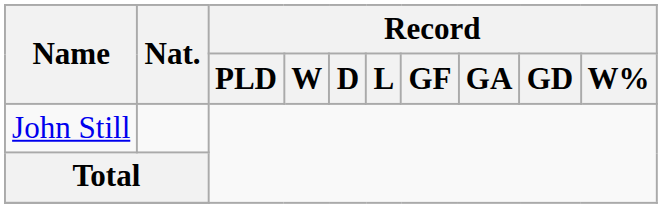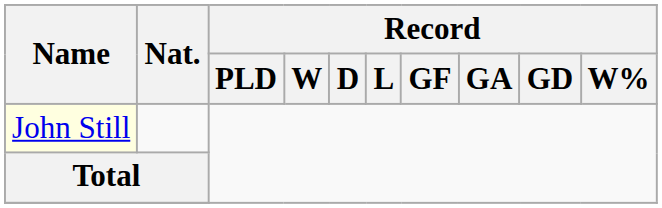(71, 127) no background -> (71, 127) lightyellow background
